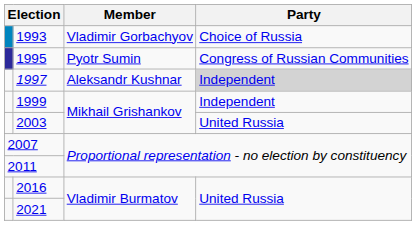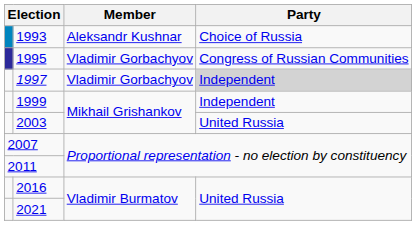(130, 36) Vladimir Gorbachyov -> (124, 36) Aleksandr Kushnar
(104, 58) Pyotr Sumin -> (130, 58) Vladimir Gorbachyov
(124, 79) Aleksandr Kushnar -> (130, 79) Vladimir Gorbachyov
